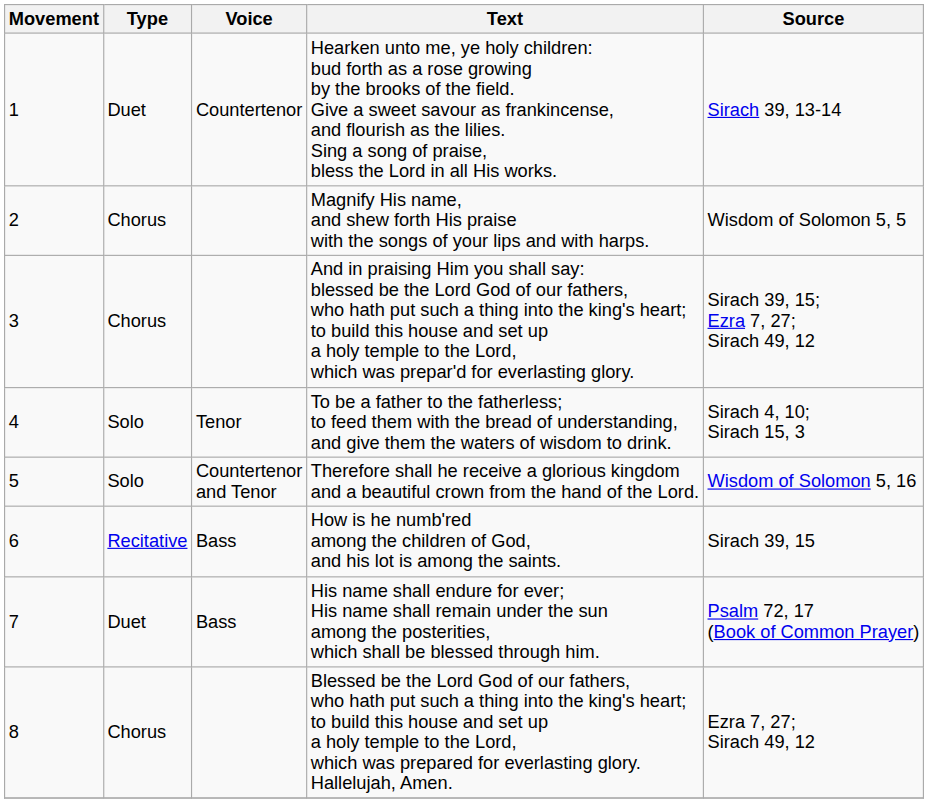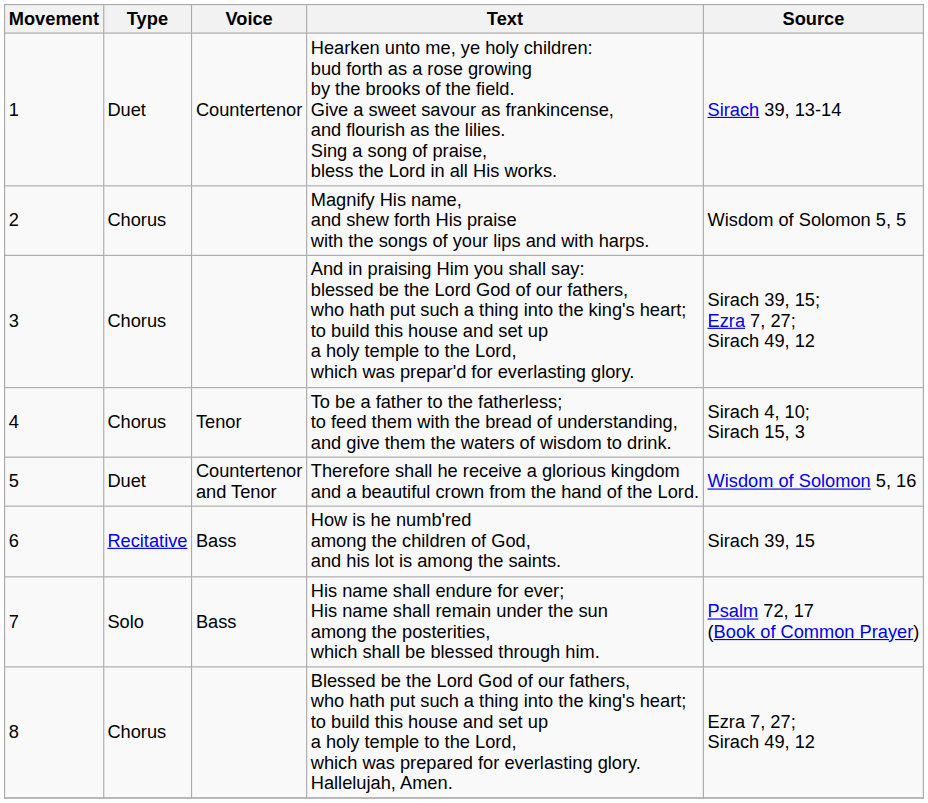(126, 421) Solo -> (137, 421) Chorus
(126, 481) Solo -> (127, 481) Duet
(127, 621) Duet -> (126, 621) Solo
